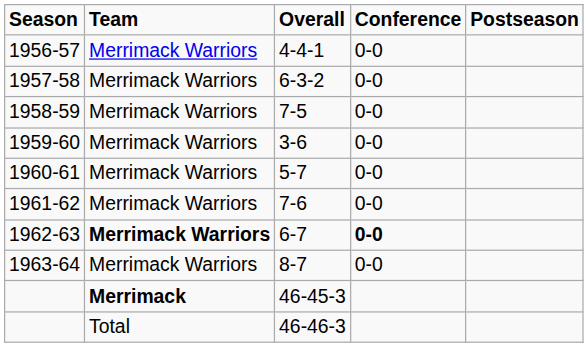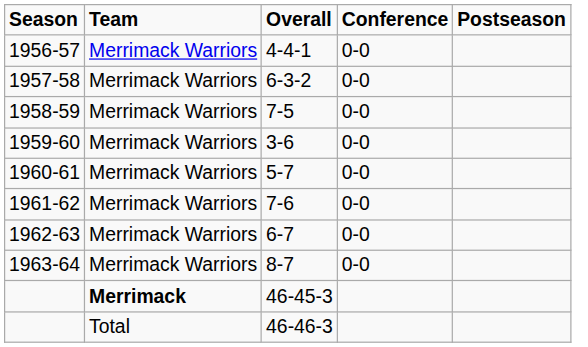(180, 234) bold -> (173, 234) normal
(369, 234) bold -> (356, 234) normal
